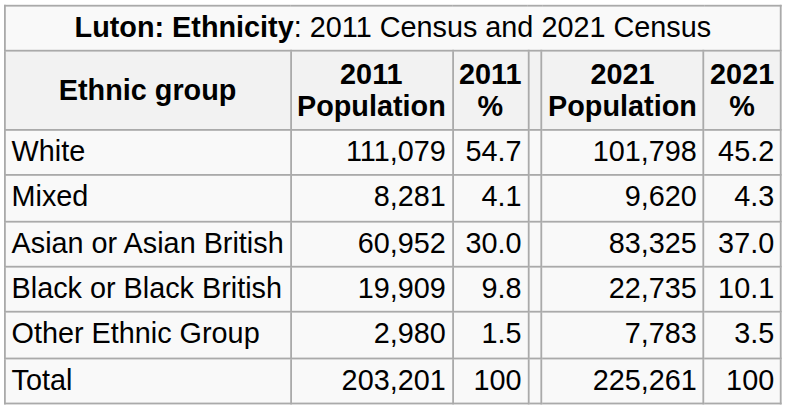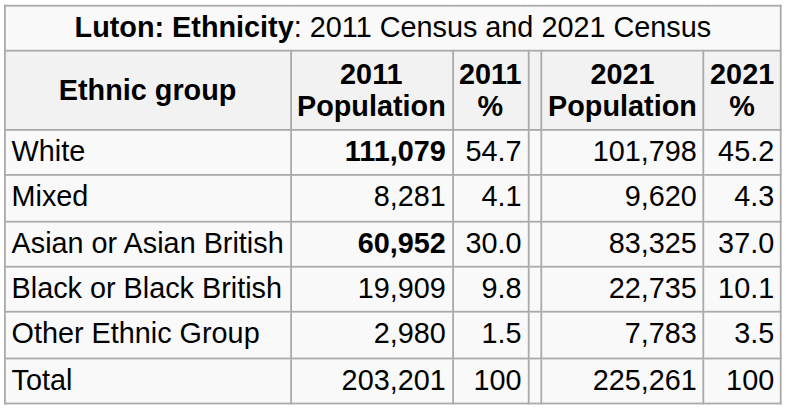(396, 151) normal -> (395, 151) bold
(402, 243) normal -> (402, 243) bold
